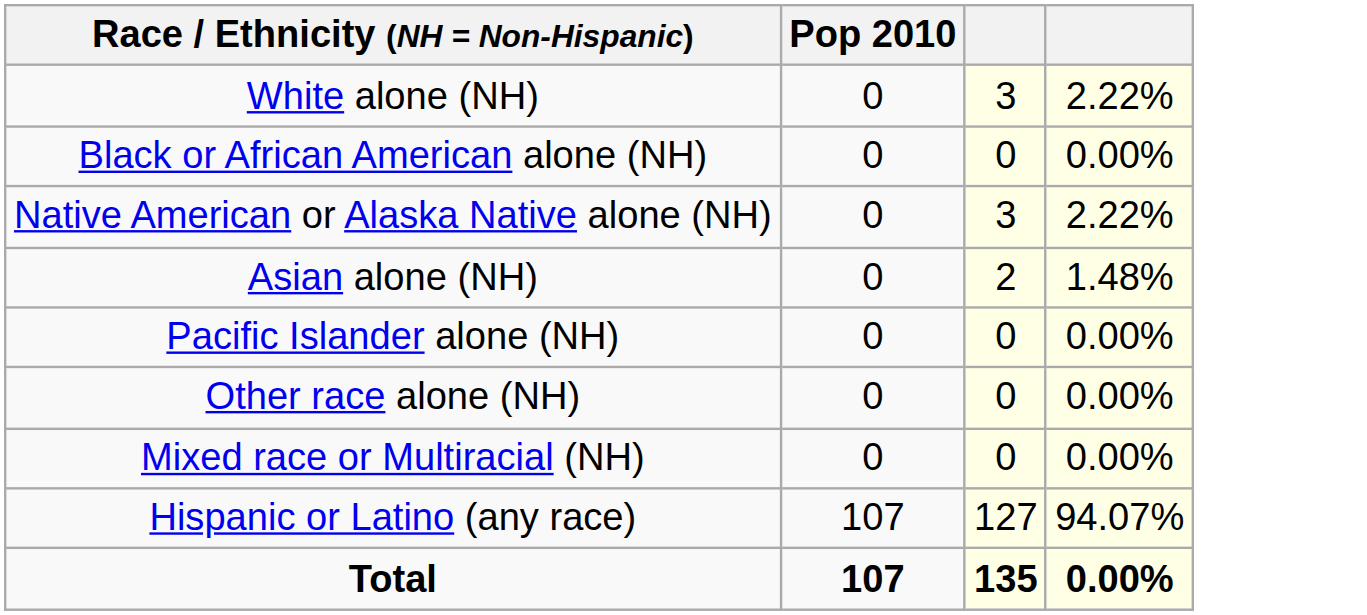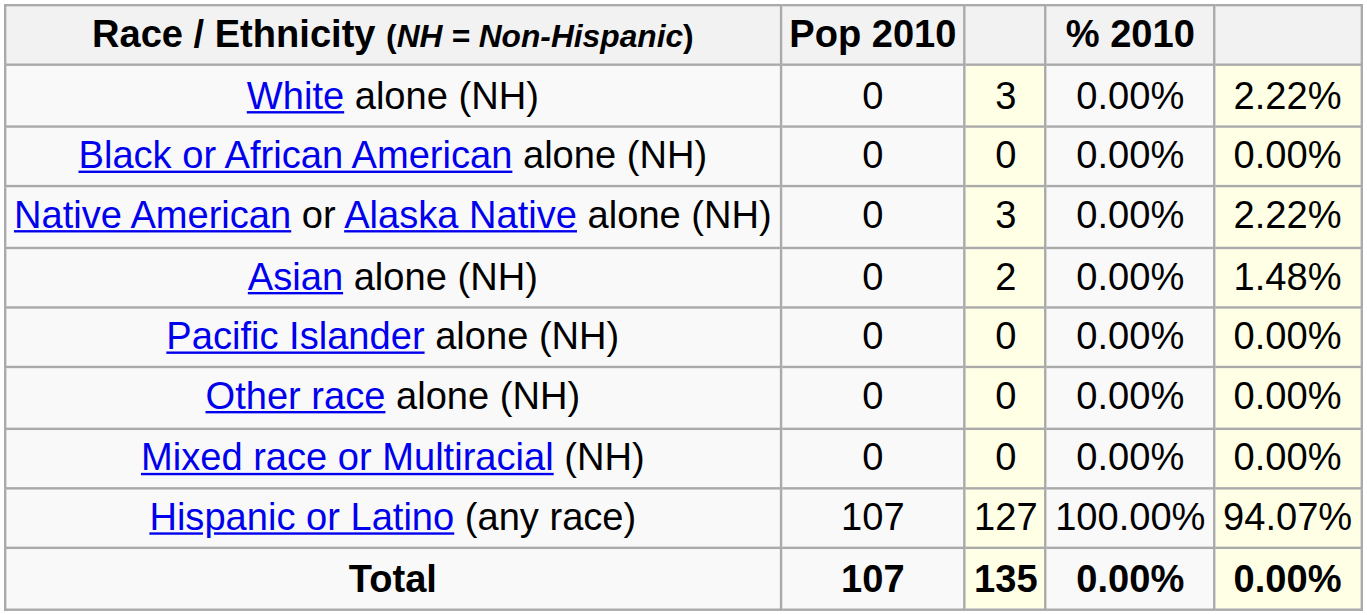+ column: (1130, 34)
